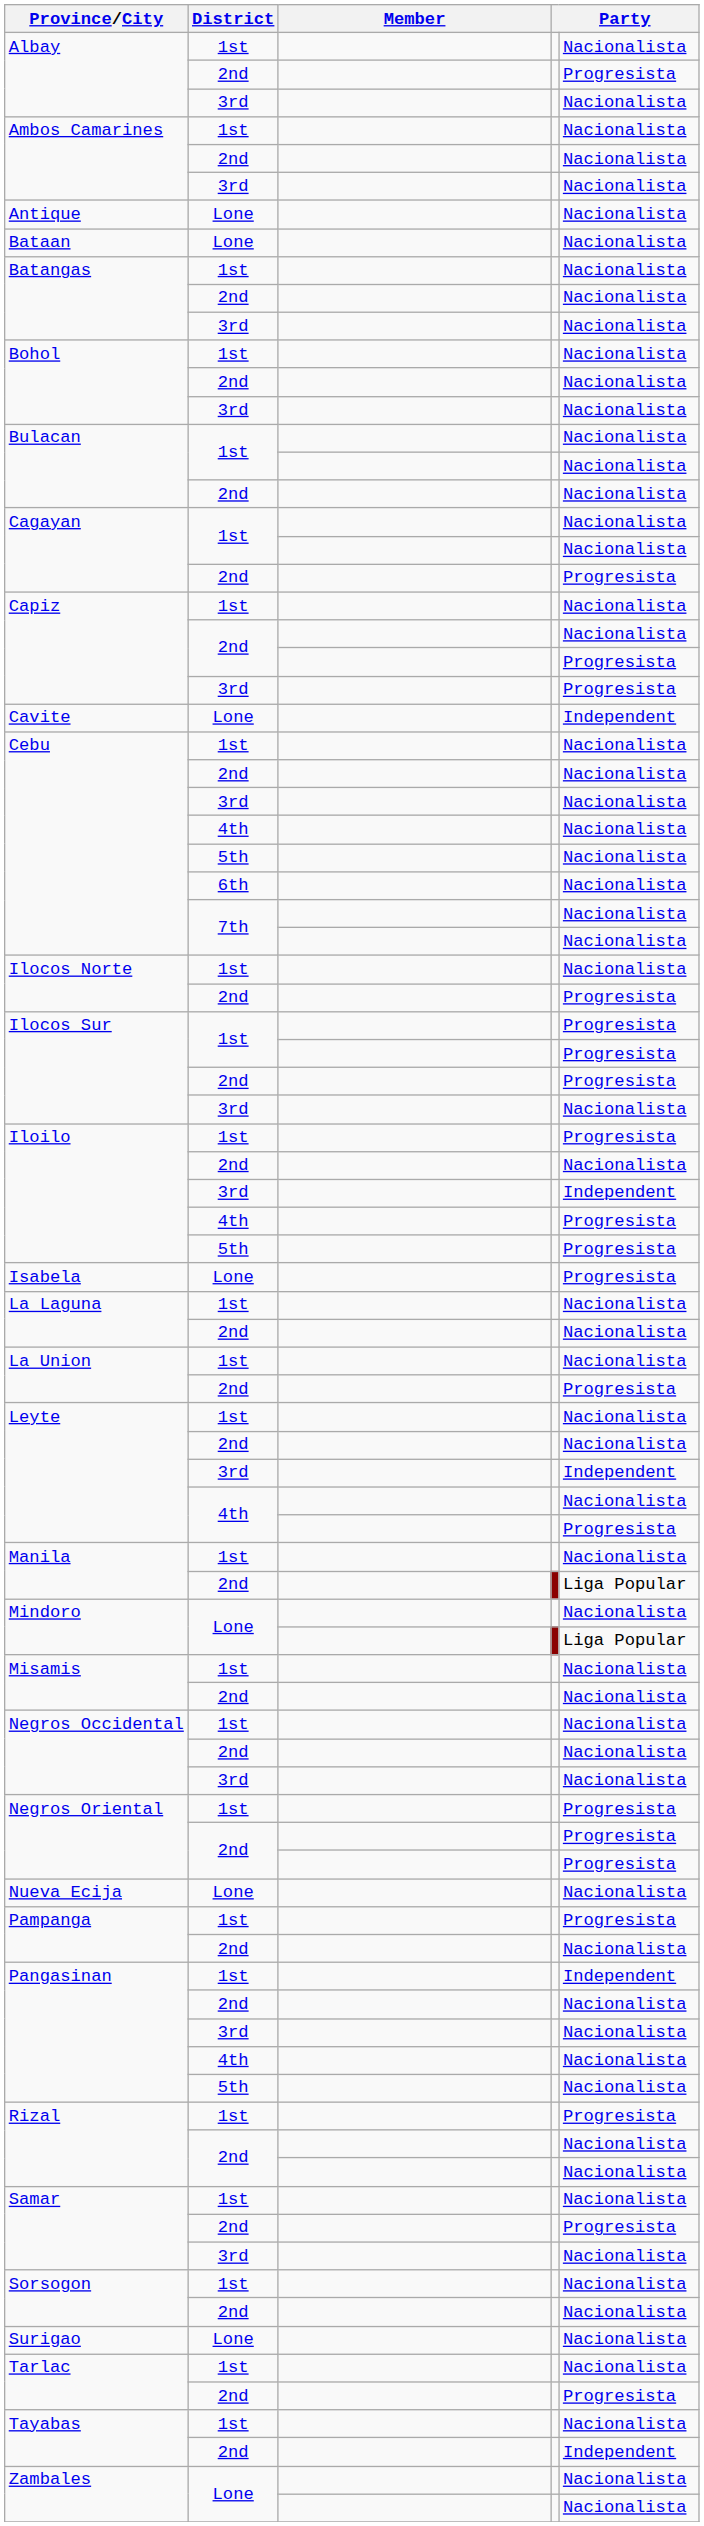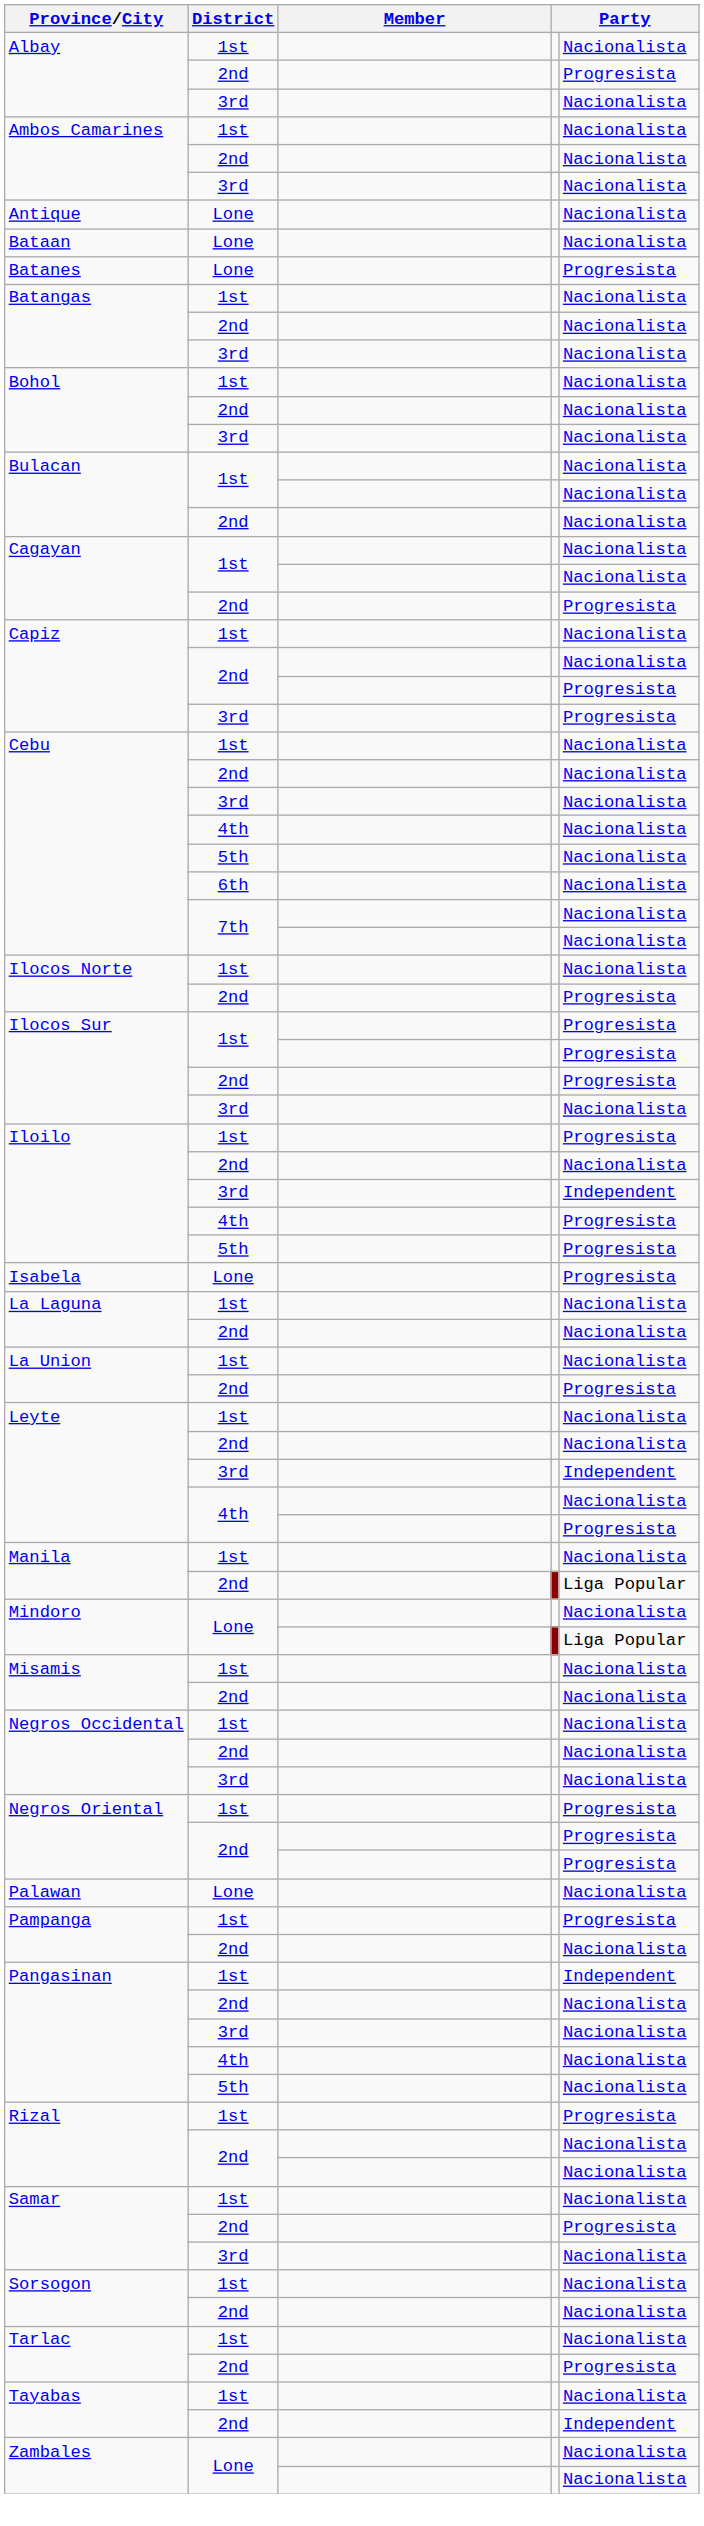+ row: (45, 270)
- row: (40, 718)
- row: (65, 1892)
+ row: (45, 1892)
- row: (45, 2340)
